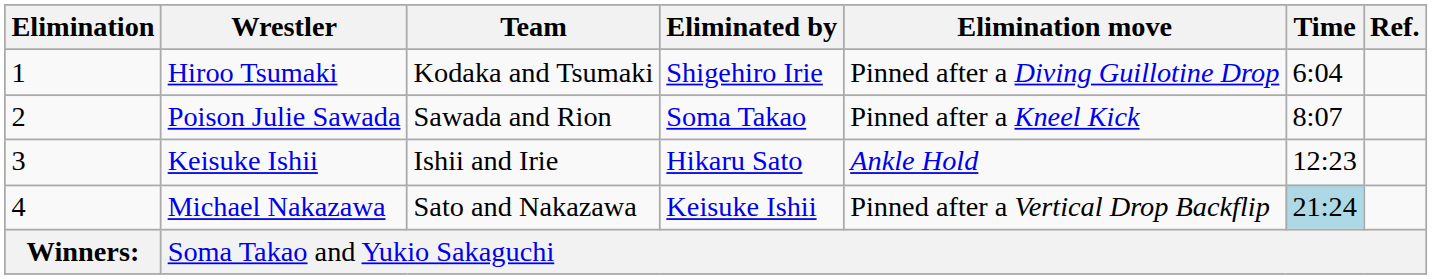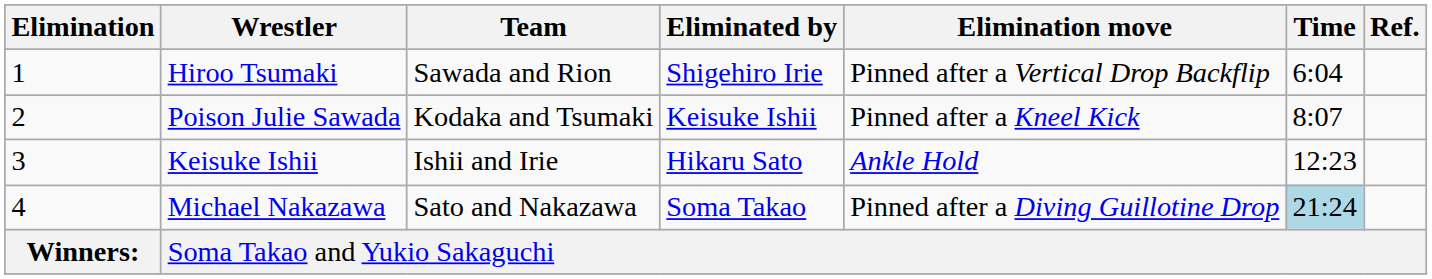(533, 71) Kodaka and Tsumaki -> (513, 71) Sawada and Rion
(1065, 71) Pinned after a Diving Guillotine Drop -> (1060, 71) Pinned after a Vertical Drop Backflip
(513, 116) Sawada and Rion -> (533, 116) Kodaka and Tsumaki
(736, 116) Soma Takao -> (741, 116) Keisuke Ishii
(741, 206) Keisuke Ishii -> (736, 206) Soma Takao
(1060, 206) Pinned after a Vertical Drop Backflip -> (1065, 206) Pinned after a Diving Guillotine Drop
